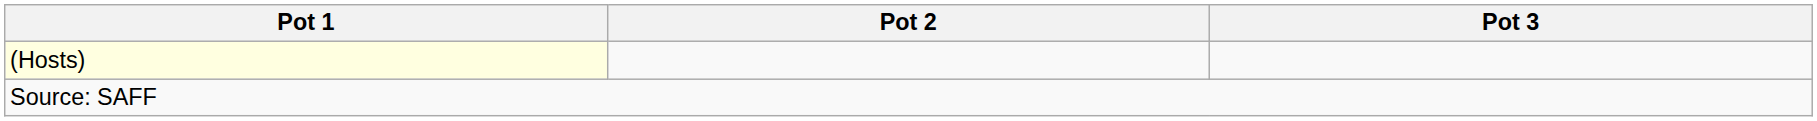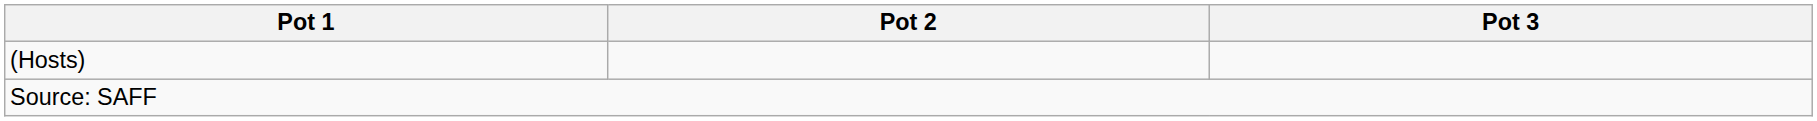(48, 60) lightyellow background -> (48, 60) no background
